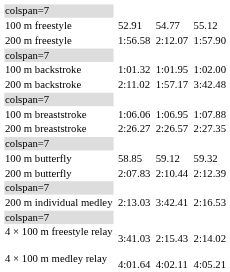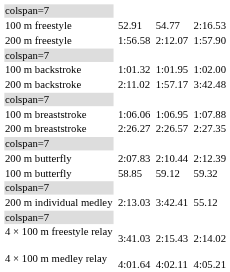(206, 25) 55.12 -> (210, 25) 2:16.53
rows swapped: (38, 158) <-> (38, 173)
(210, 202) 2:16.53 -> (206, 202) 55.12
